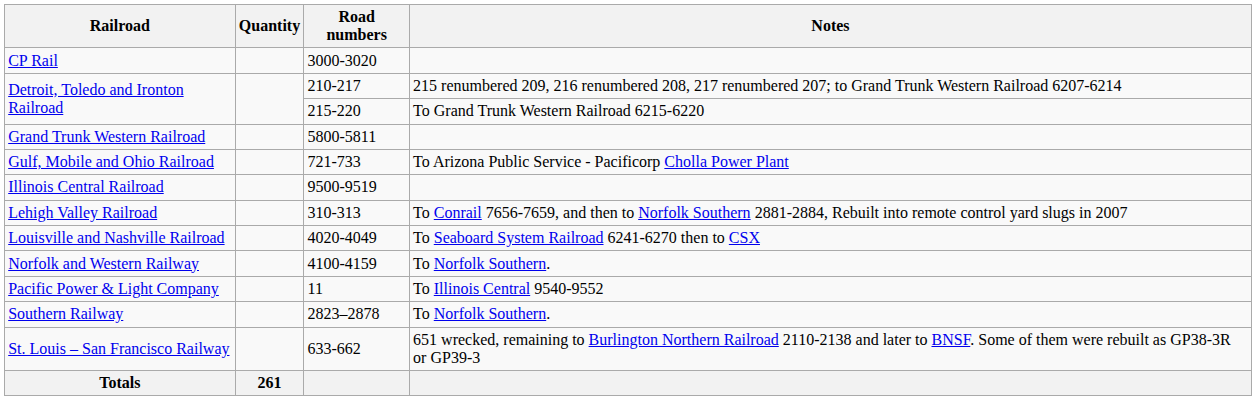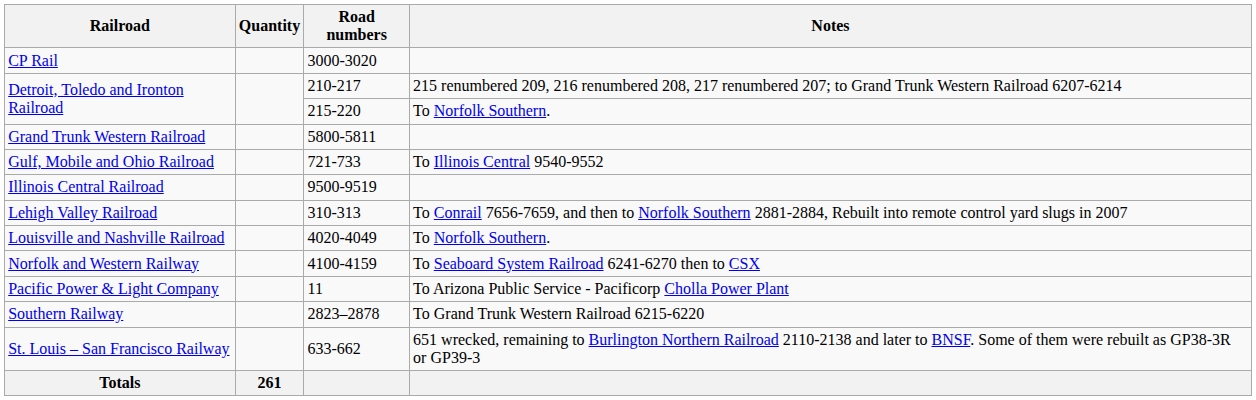(559, 111) To Grand Trunk Western Railroad 6215-6220 -> (482, 111) To Norfolk Southern.
(601, 162) To Arizona Public Service - Pacificorp Cholla Power Plant -> (508, 162) To Illinois Central 9540-9552
(587, 238) To Seaboard System Railroad 6241-6270 then to CSX -> (482, 238) To Norfolk Southern.
(482, 263) To Norfolk Southern. -> (587, 263) To Seaboard System Railroad 6241-6270 then to CSX
(508, 288) To Illinois Central 9540-9552 -> (601, 288) To Arizona Public Service - Pacificorp Cholla Power Plant
(482, 314) To Norfolk Southern. -> (559, 314) To Grand Trunk Western Railroad 6215-6220
